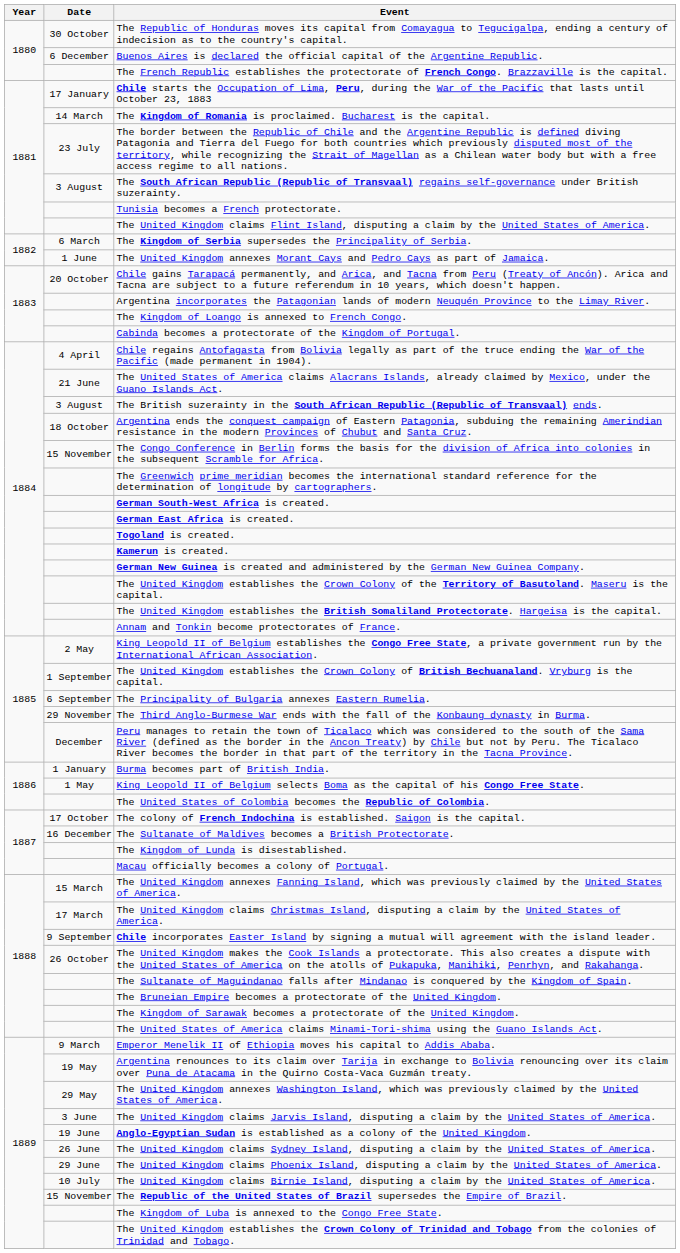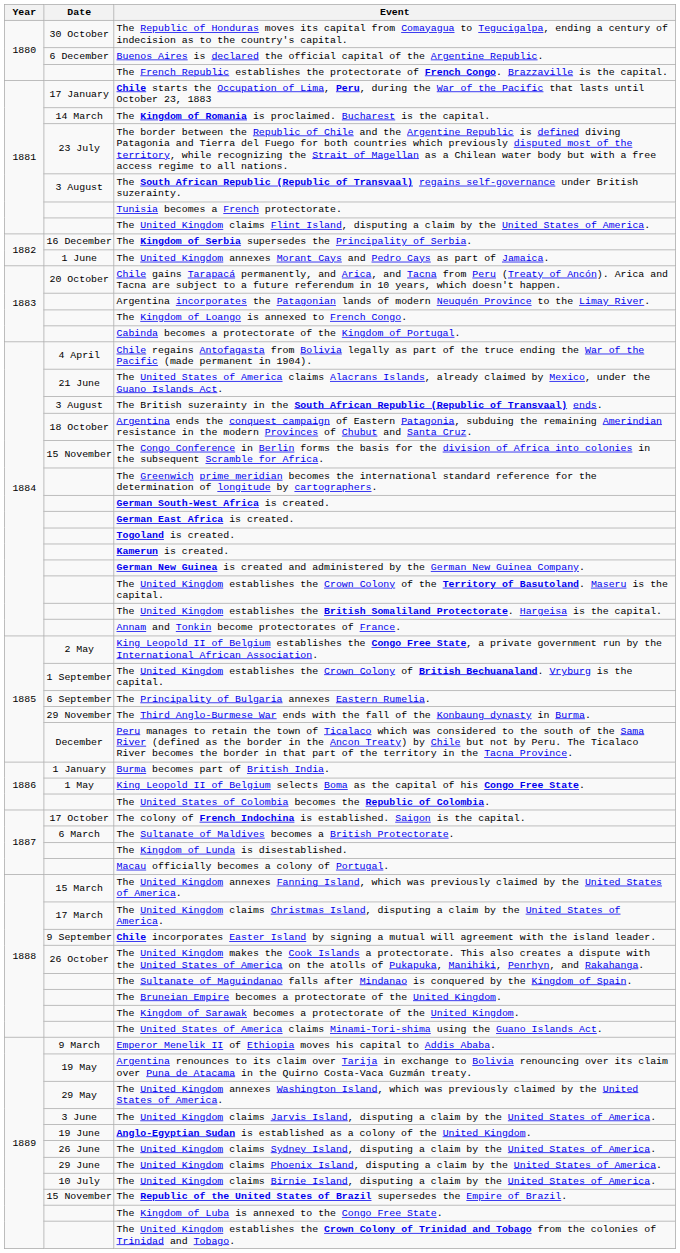(79, 242) 6 March -> (79, 242) 16 December
(79, 834) 16 December -> (79, 834) 6 March
